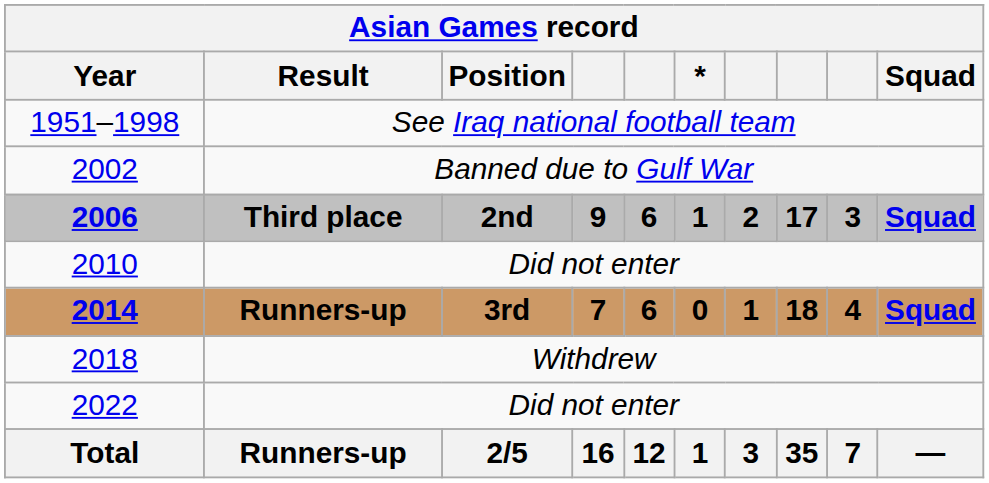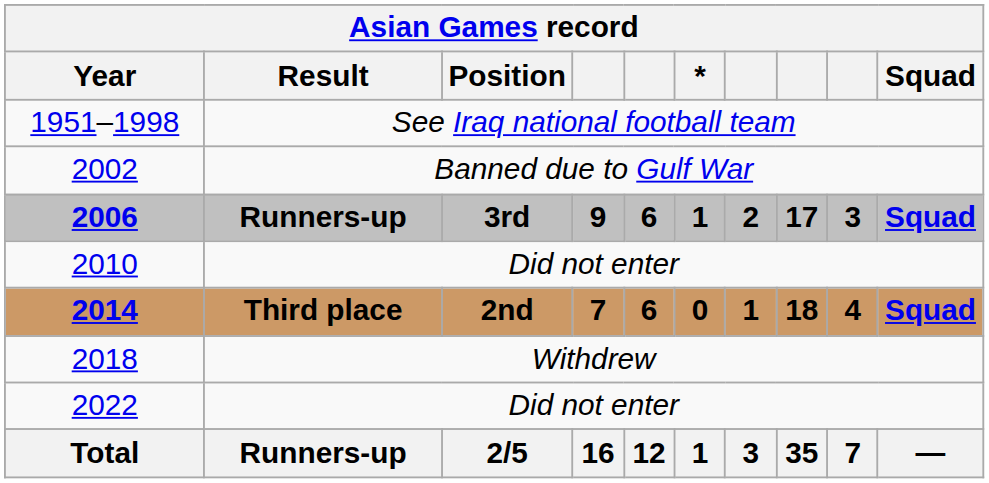(323, 216) Third place -> (323, 216) Runners-up
(507, 216) 2nd -> (507, 216) 3rd
(323, 311) Runners-up -> (323, 311) Third place
(507, 311) 3rd -> (507, 311) 2nd
